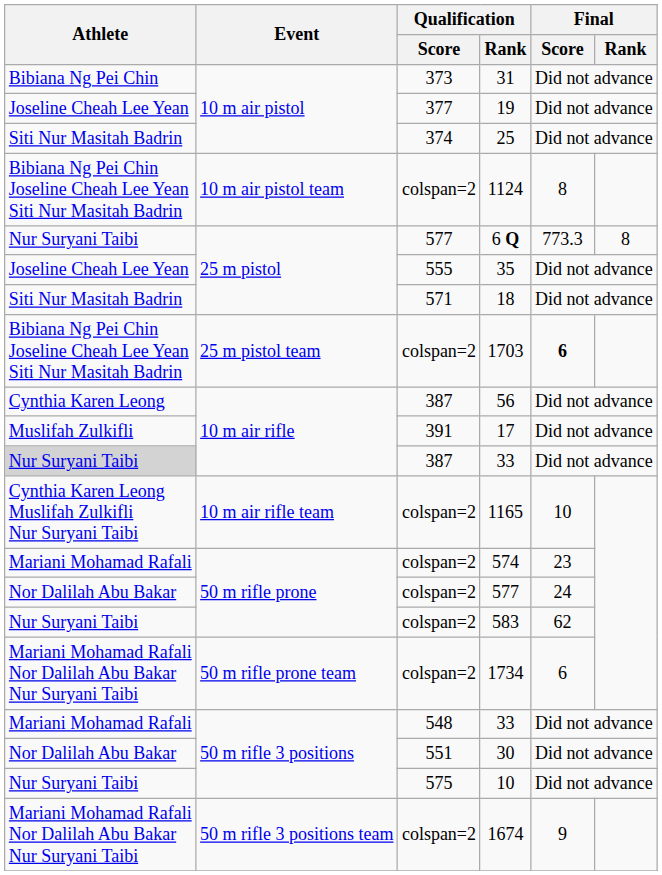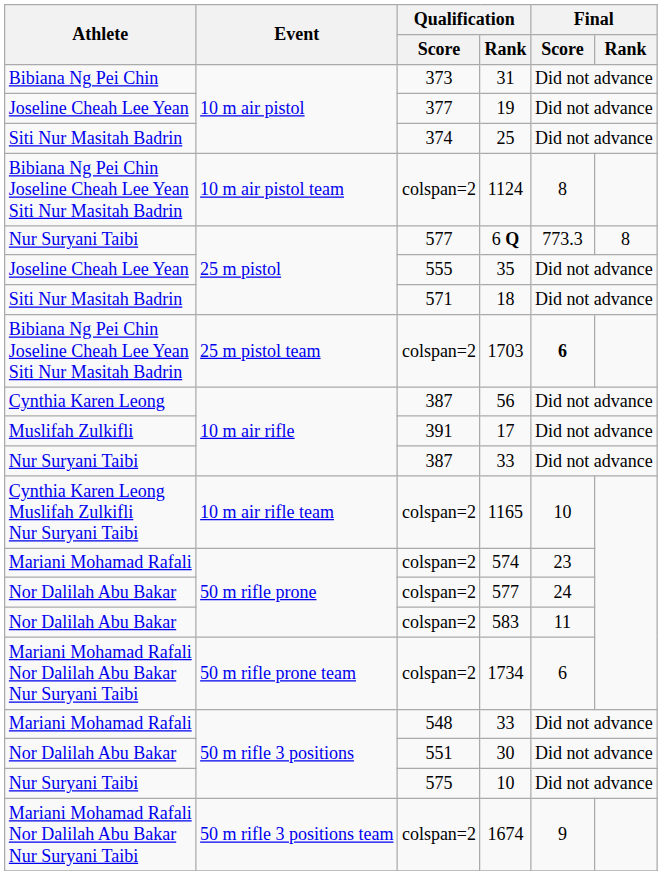(74, 460) lightgrey background -> (74, 460) no background
(74, 622) Nur Suryani Taibi -> (93, 622) Nor Dalilah Abu Bakar
(562, 622) 62 -> (562, 622) 11
